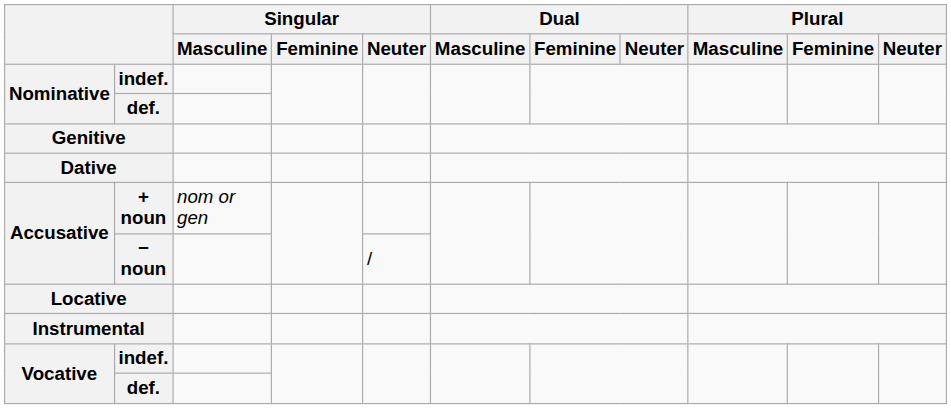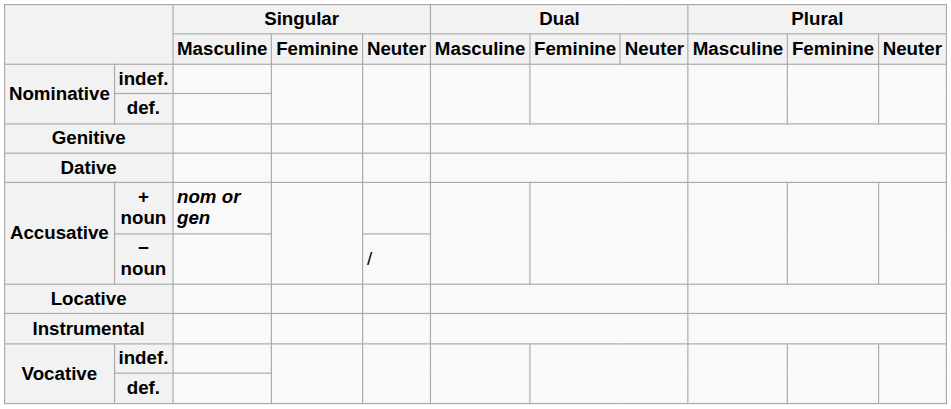(206, 208) normal -> (209, 208) bold
